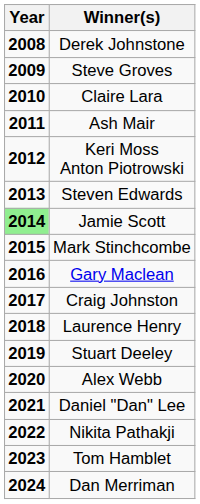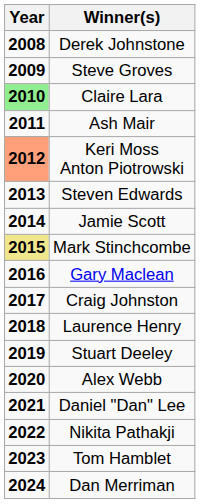(27, 96) no background -> (27, 96) lightgreen background
(27, 159) no background -> (27, 159) lightsalmon background
(27, 221) lightgreen background -> (27, 221) no background
(27, 247) no background -> (27, 247) khaki background
